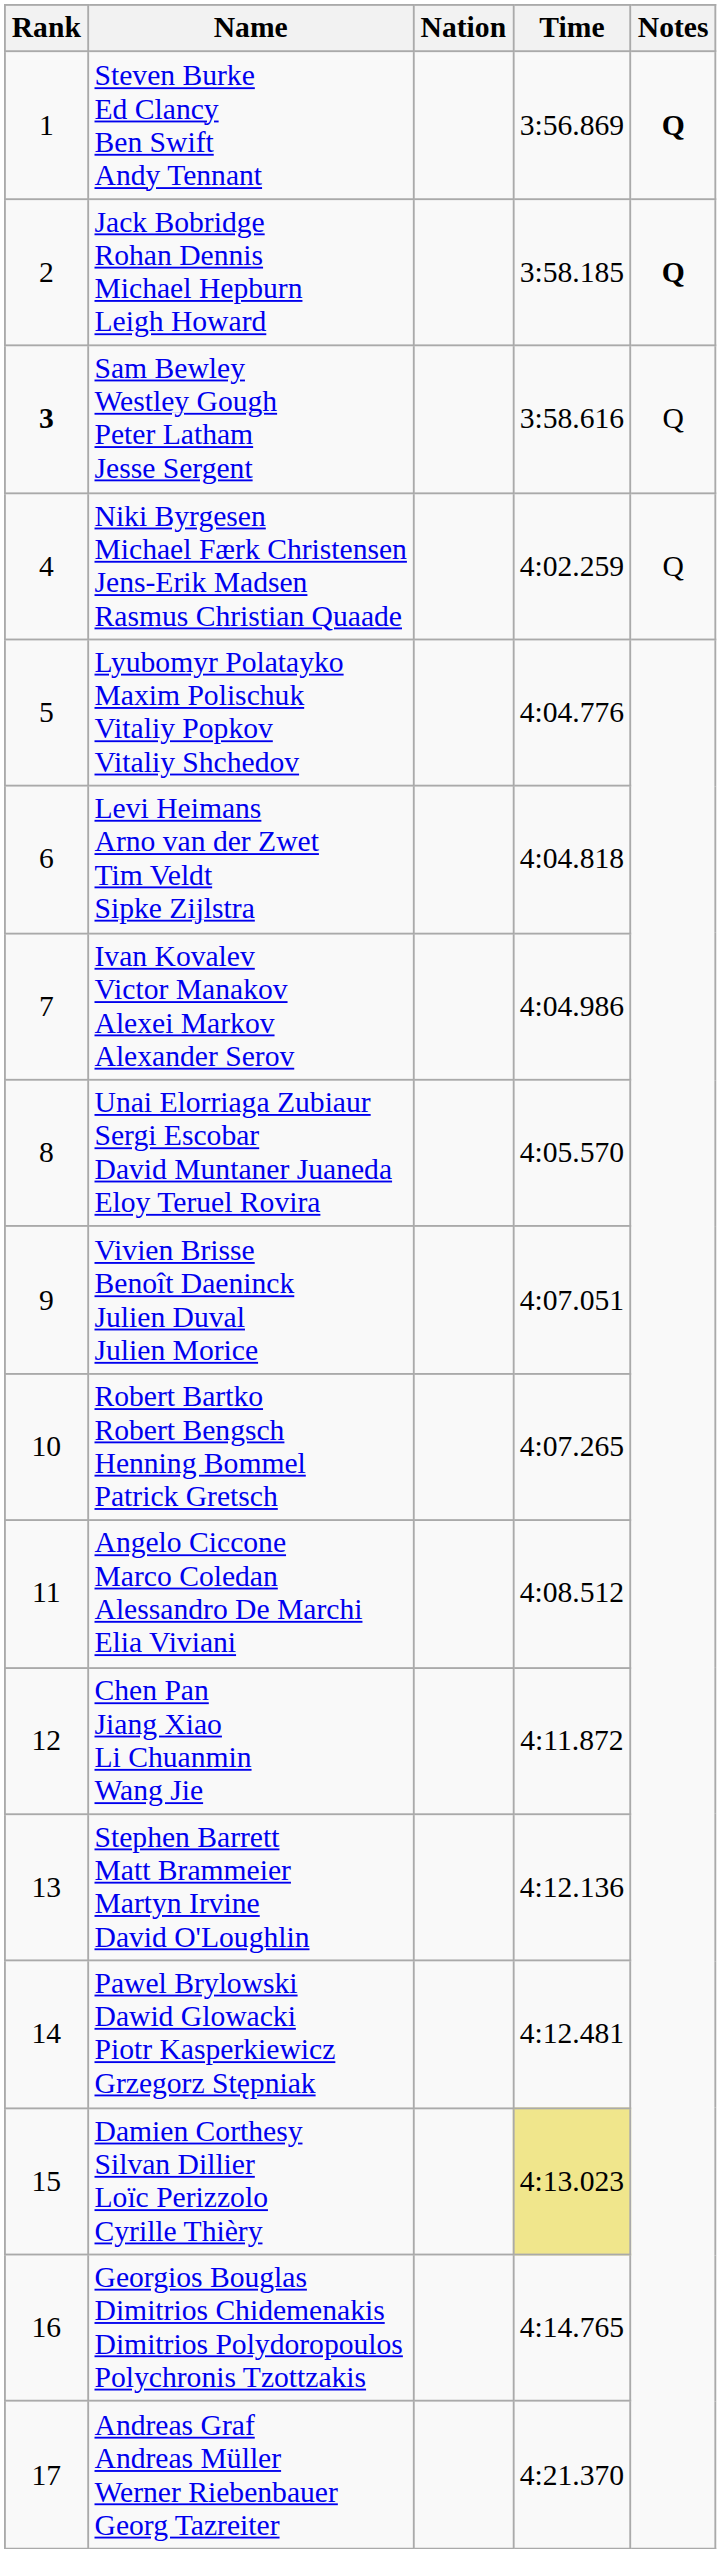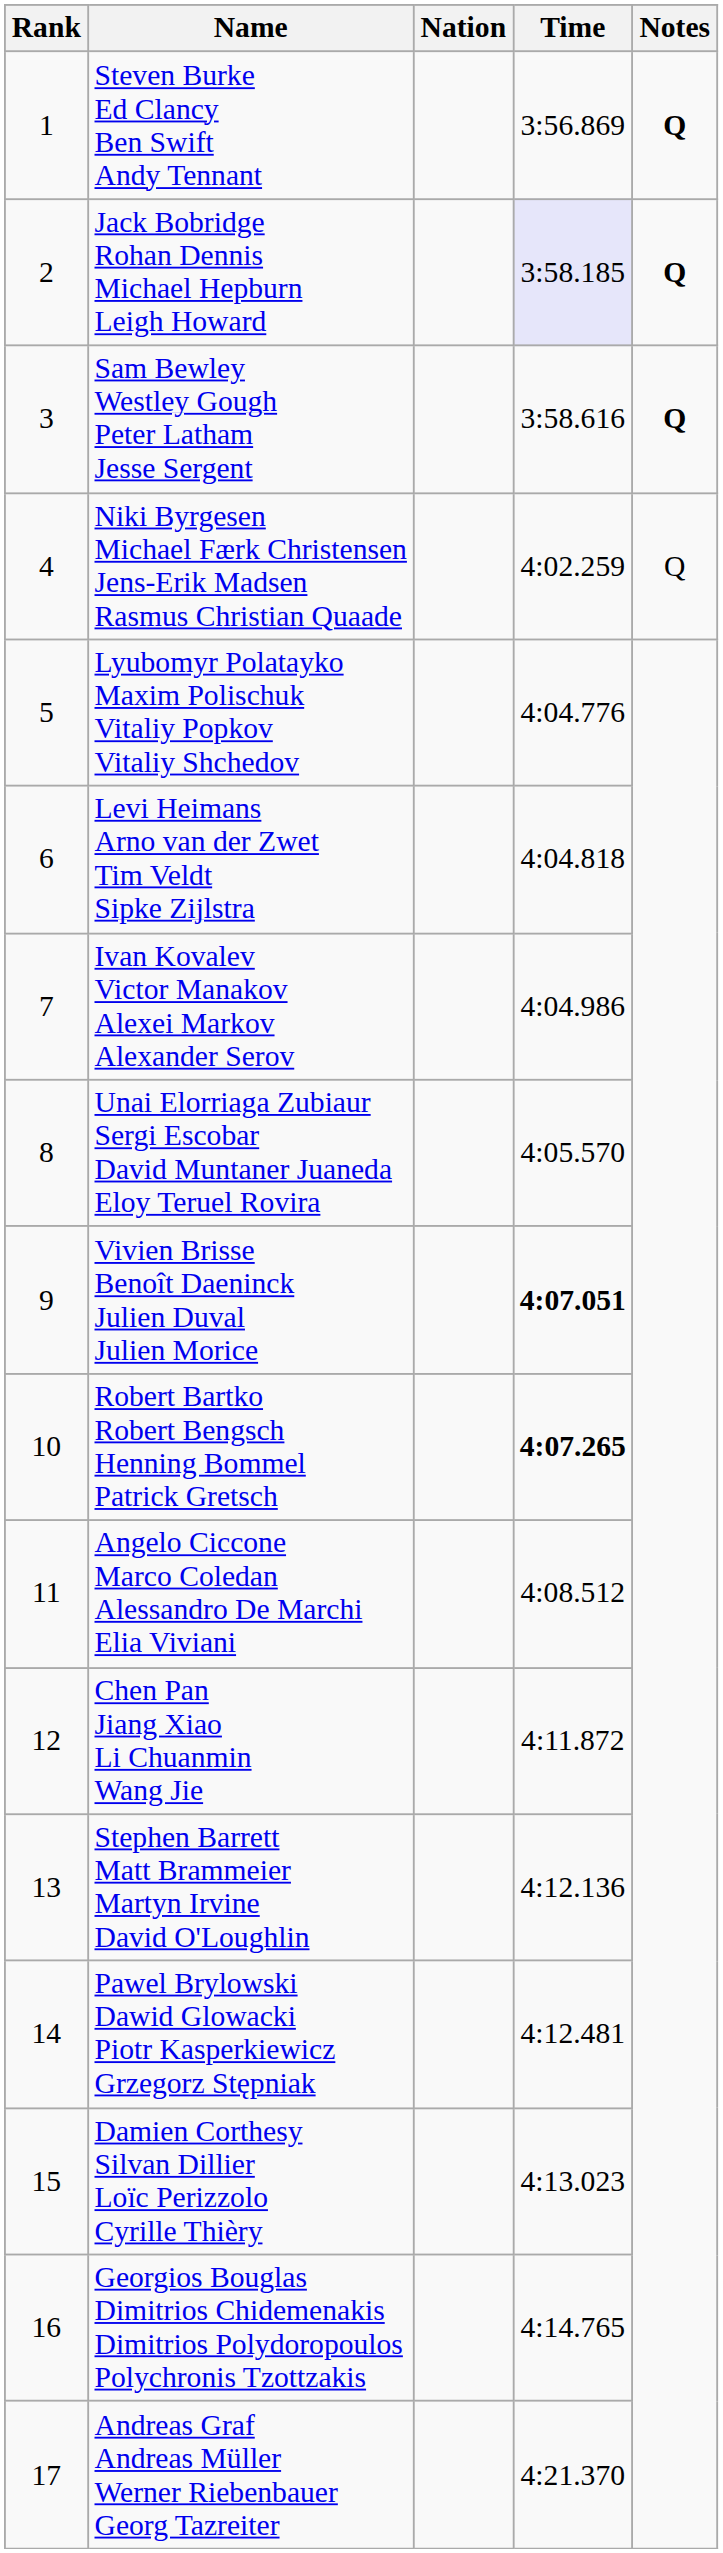(572, 271) no background -> (573, 271) lavender background
(46, 418) bold -> (46, 418) normal
(673, 418) normal -> (675, 418) bold
(572, 1299) normal -> (573, 1299) bold
(572, 1446) normal -> (573, 1446) bold
(572, 2180) khaki background -> (573, 2180) no background
